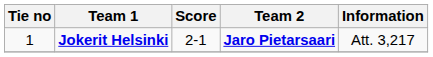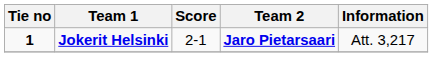(30, 39) normal -> (30, 39) bold
